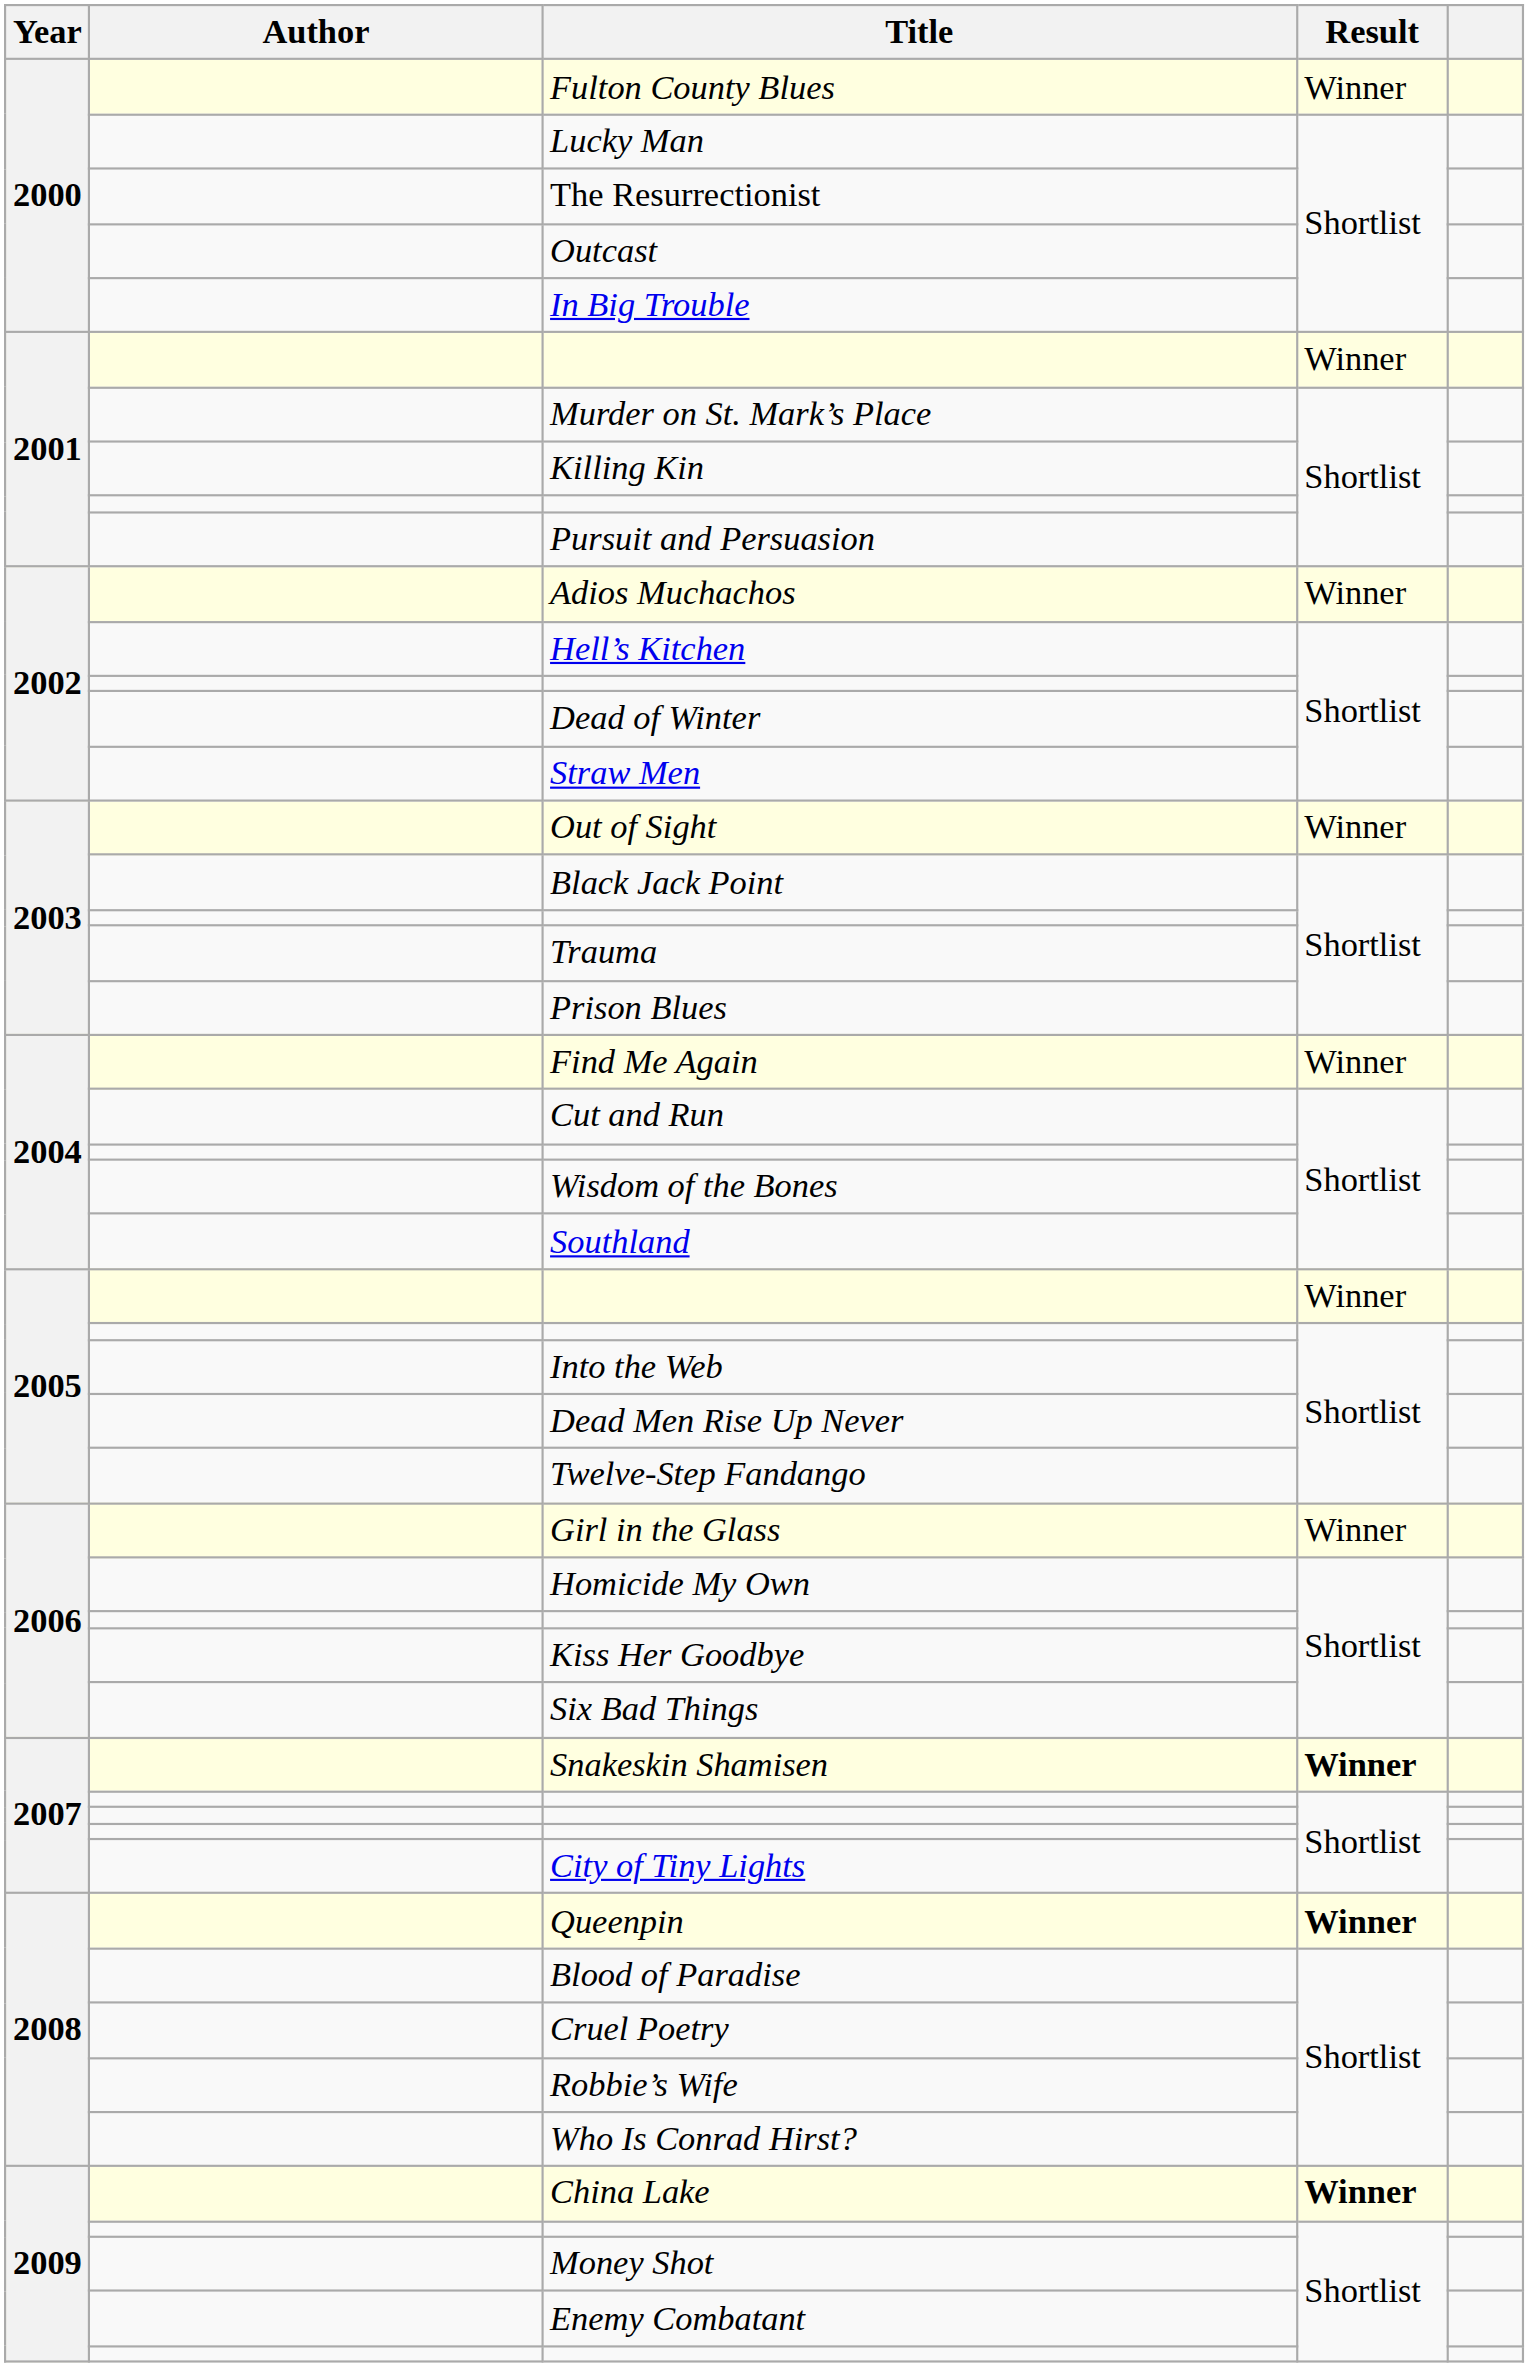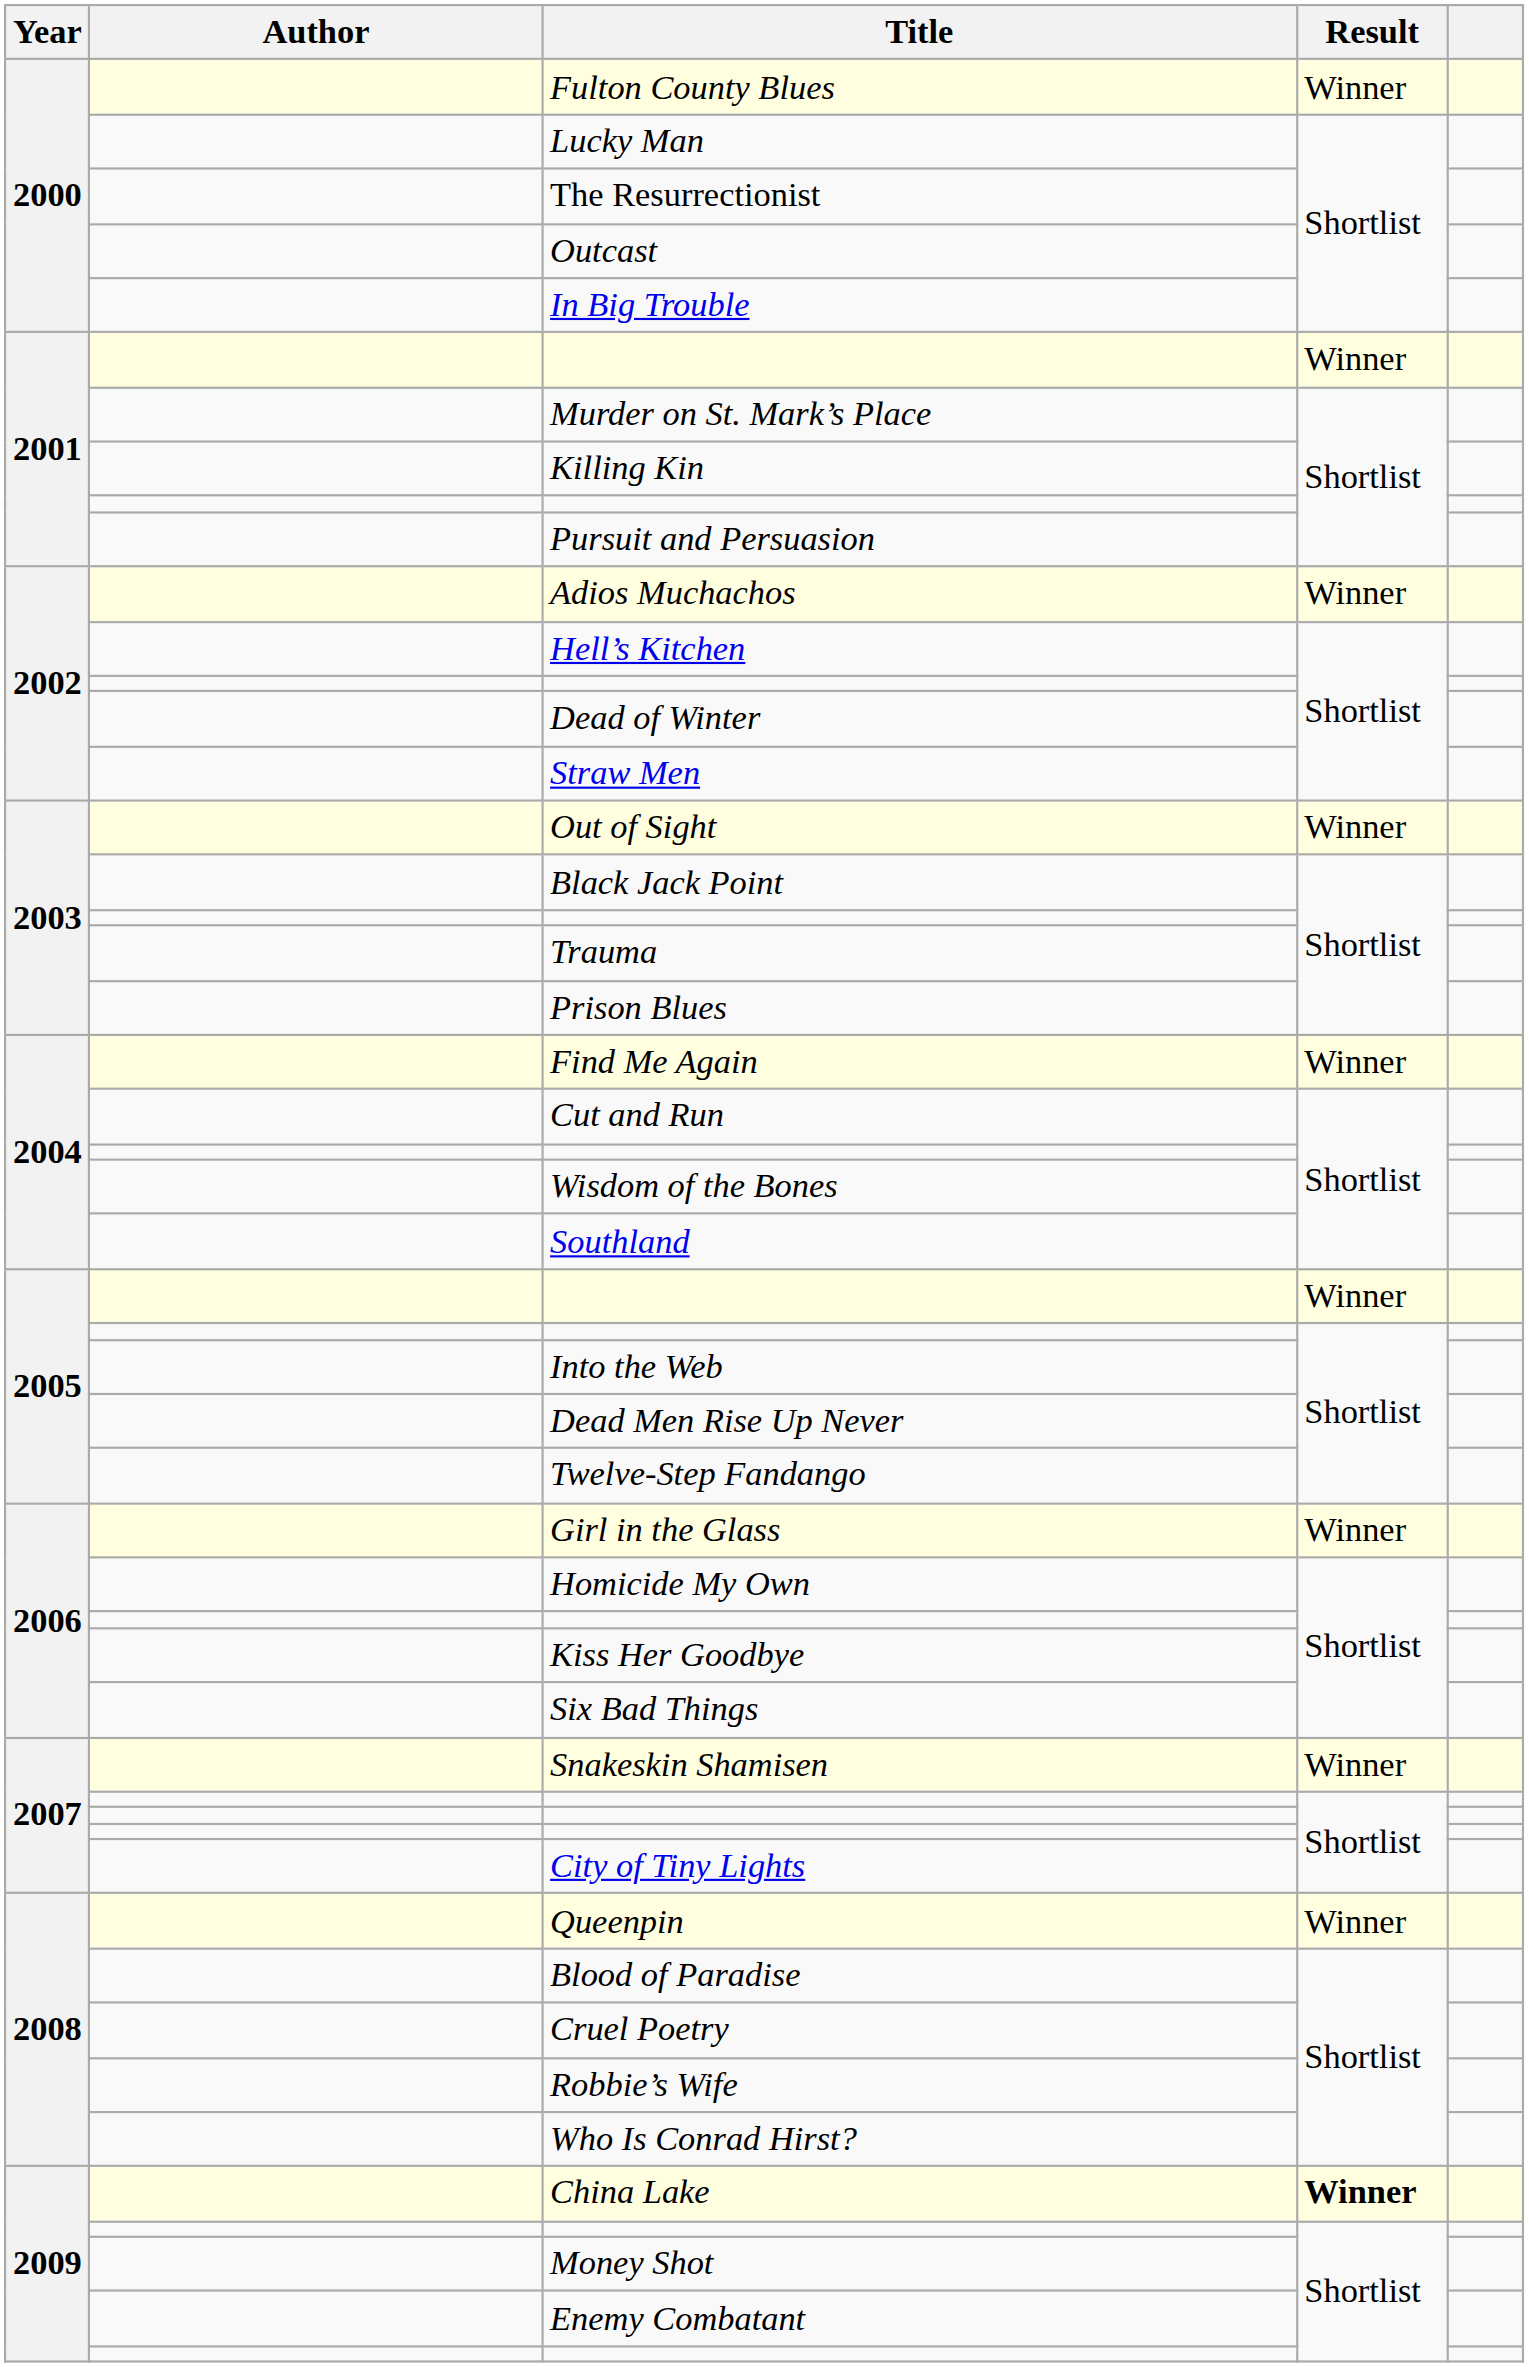(1360, 1763) bold -> (1355, 1763) normal
(1360, 1920) bold -> (1355, 1920) normal
